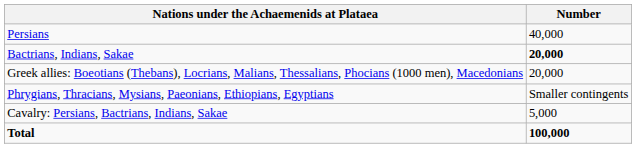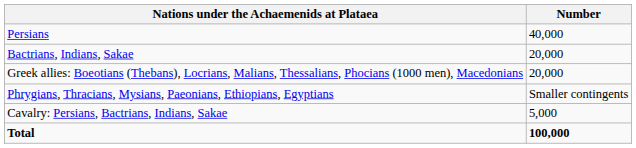(546, 53) bold -> (546, 53) normal
